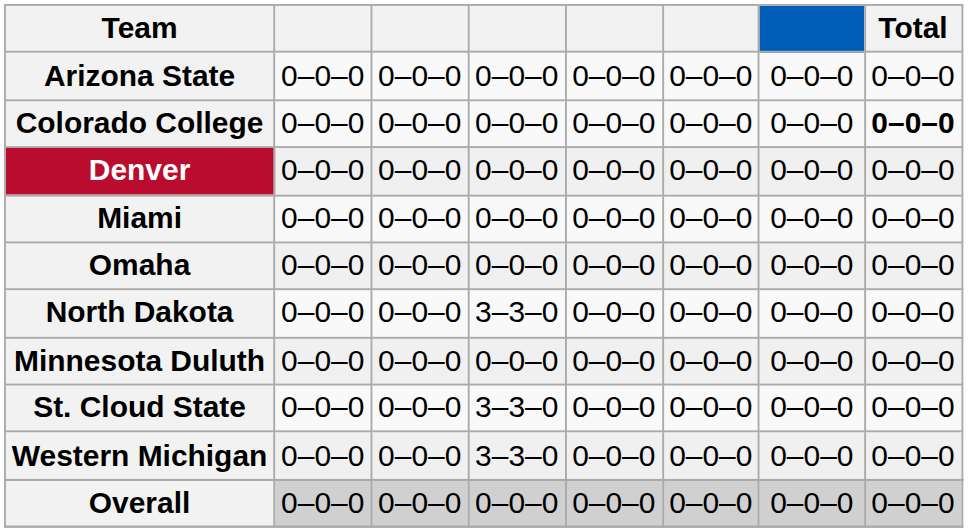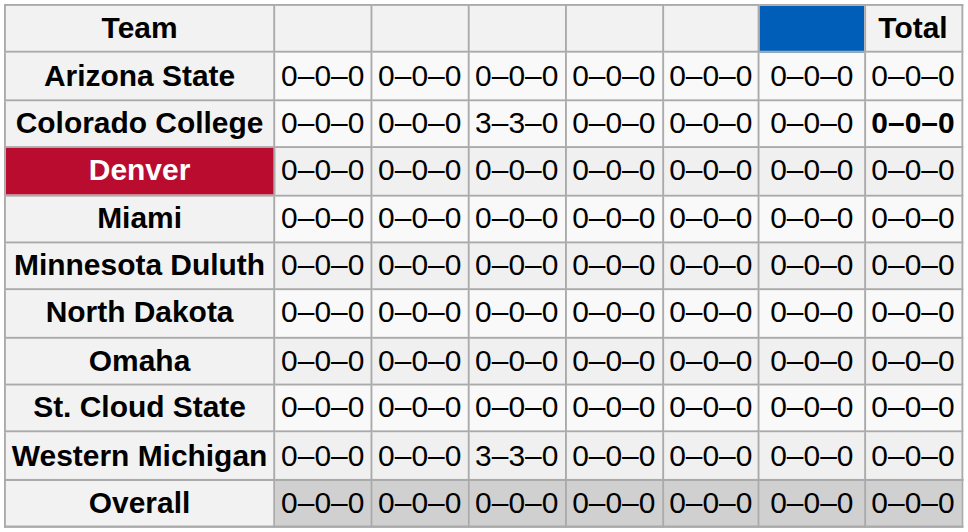(517, 123) 0–0–0 -> (517, 123) 3–3–0
rows swapped: (140, 360) <-> (140, 265)
(517, 312) 3–3–0 -> (517, 312) 0–0–0
(517, 407) 3–3–0 -> (517, 407) 0–0–0
